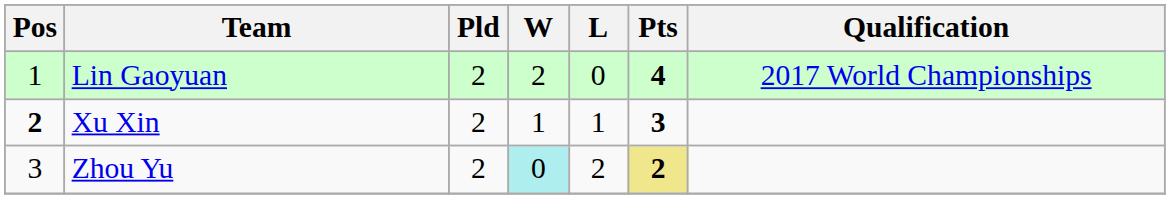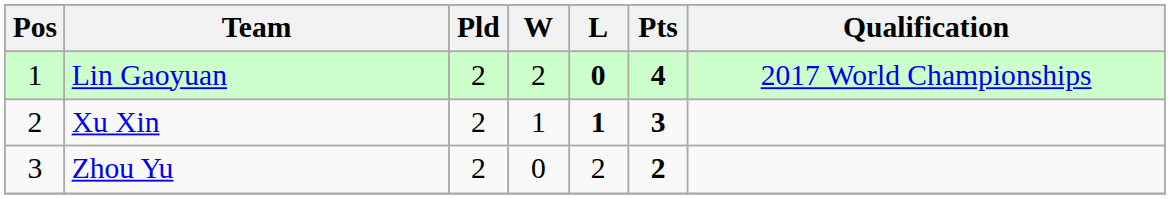(598, 74) normal -> (598, 74) bold
(35, 121) bold -> (35, 121) normal
(598, 121) normal -> (598, 121) bold
(538, 168) paleturquoise background -> (538, 168) no background
(658, 168) khaki background -> (658, 168) no background
